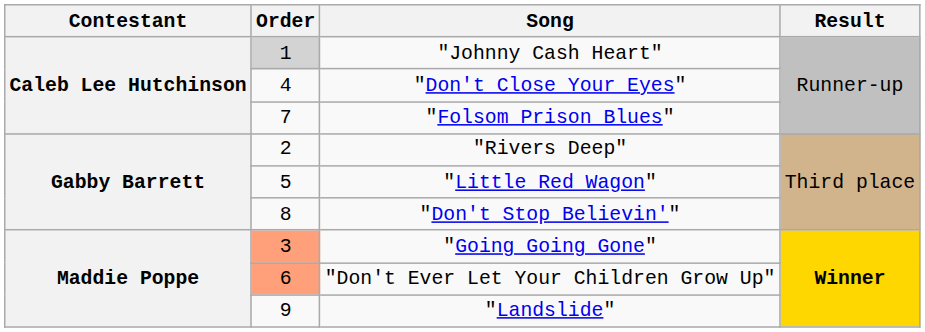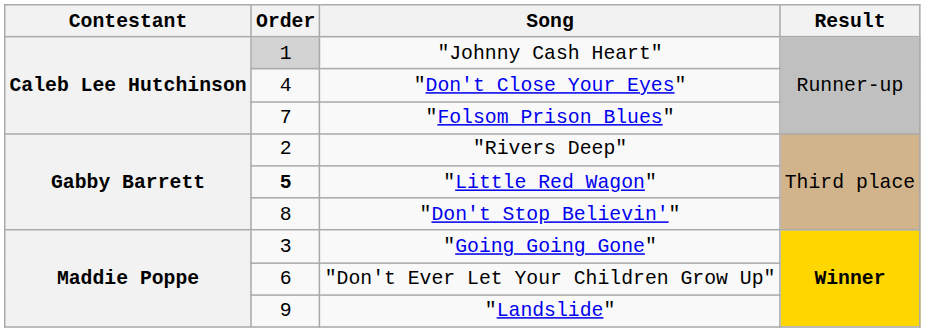(286, 182) normal -> (286, 182) bold
(286, 246) lightsalmon background -> (286, 246) no background
(286, 279) lightsalmon background -> (286, 279) no background
